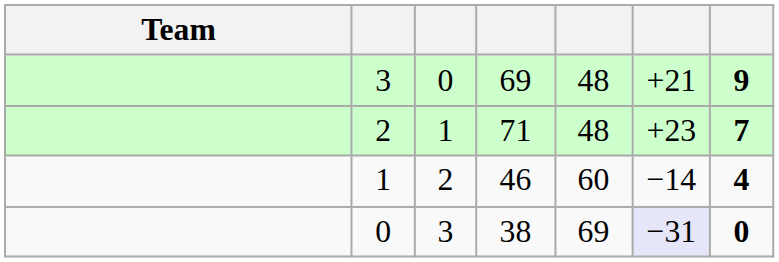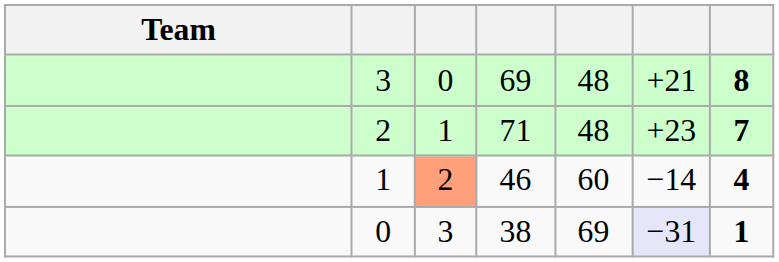(741, 79) 9 -> (741, 79) 8
(445, 180) no background -> (445, 180) lightsalmon background
(741, 230) 0 -> (741, 230) 1
